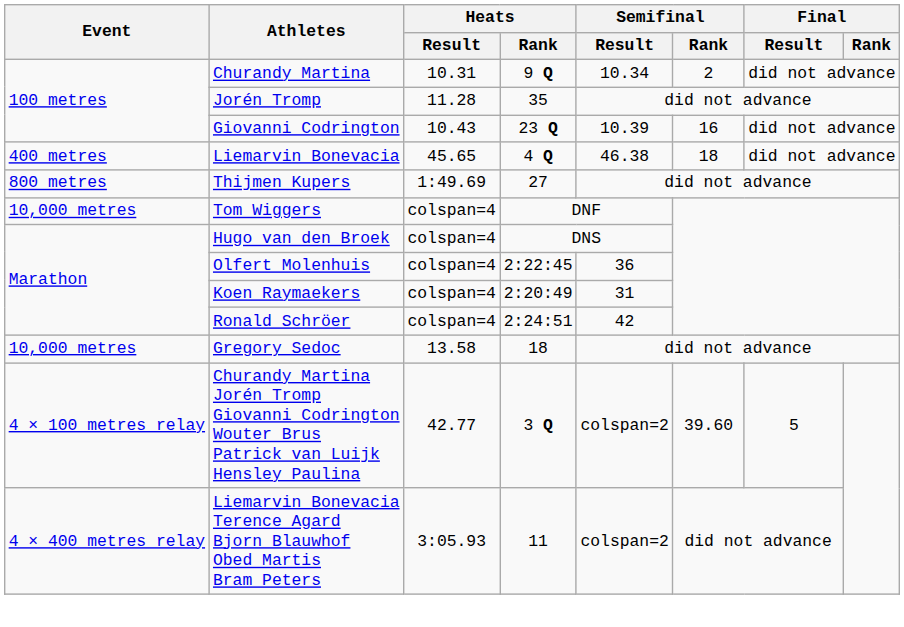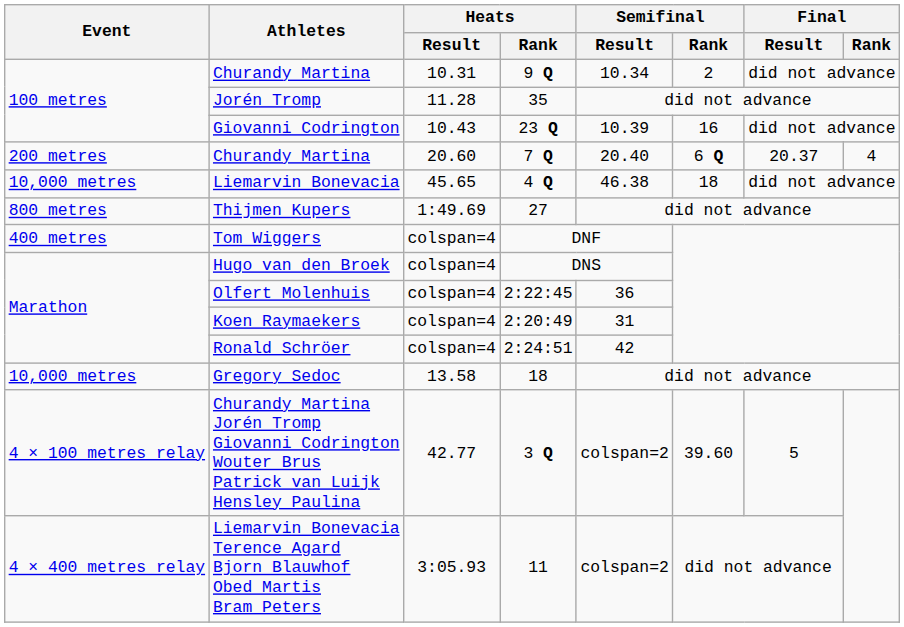+ row: (292, 156)
(58, 156) 400 metres -> (72, 183) 10,000 metres
(72, 211) 10,000 metres -> (58, 238) 400 metres
